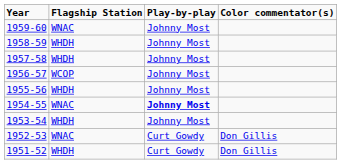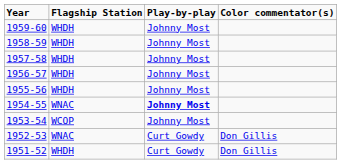(63, 28) WNAC -> (63, 28) WHDH
(63, 74) WCOP -> (63, 74) WHDH
(63, 120) WHDH -> (63, 120) WCOP
